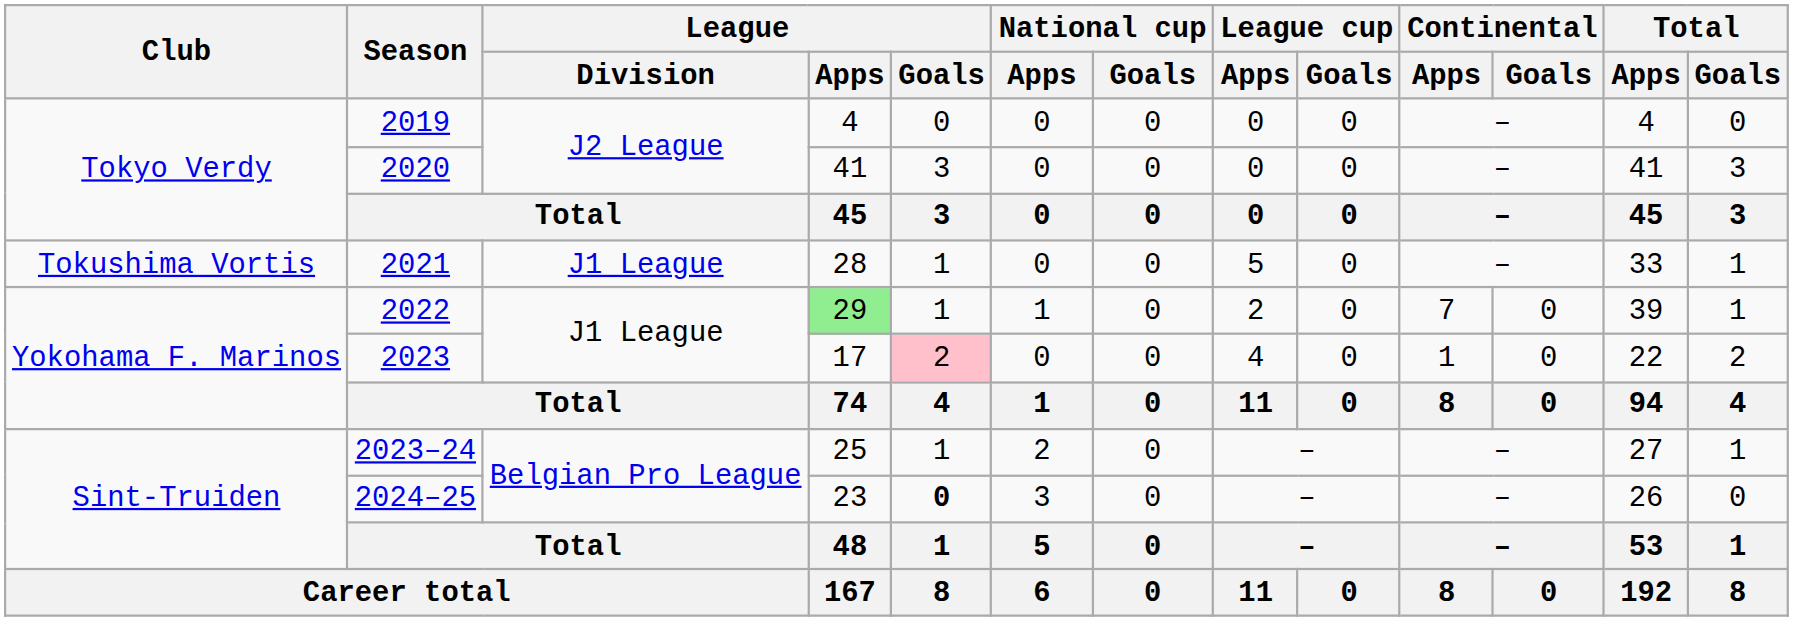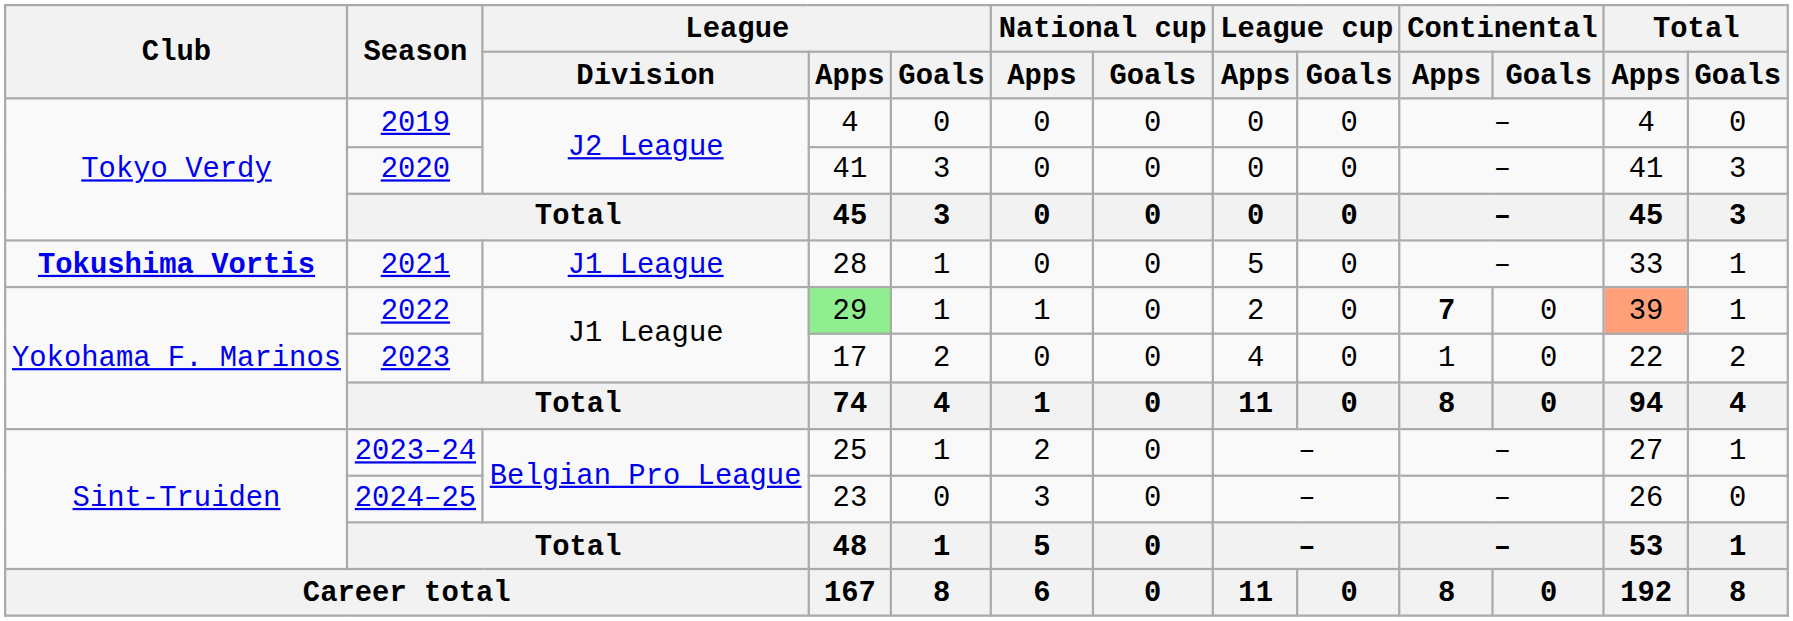(177, 264) normal -> (177, 264) bold
(1447, 311) normal -> (1447, 311) bold
(1646, 311) no background -> (1646, 311) lightsalmon background
(942, 358) pink background -> (942, 358) no background
(942, 499) bold -> (942, 499) normal
